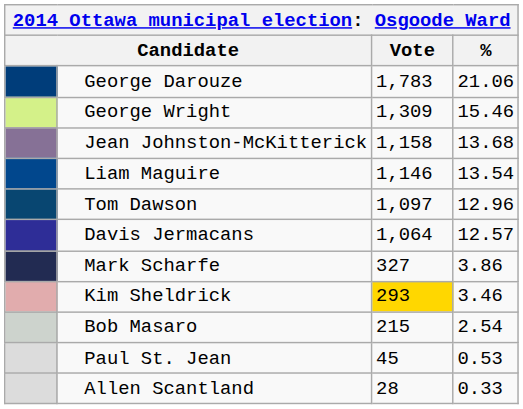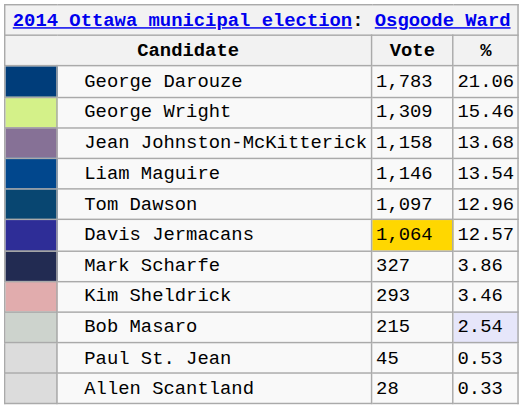(404, 235) no background -> (404, 235) gold background
(393, 297) gold background -> (393, 297) no background
(480, 327) no background -> (480, 327) lavender background
